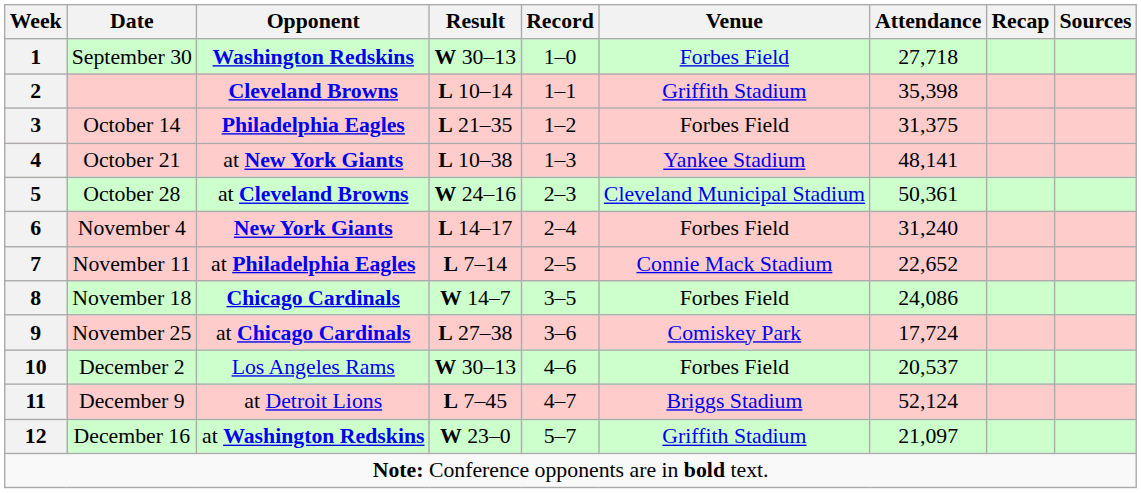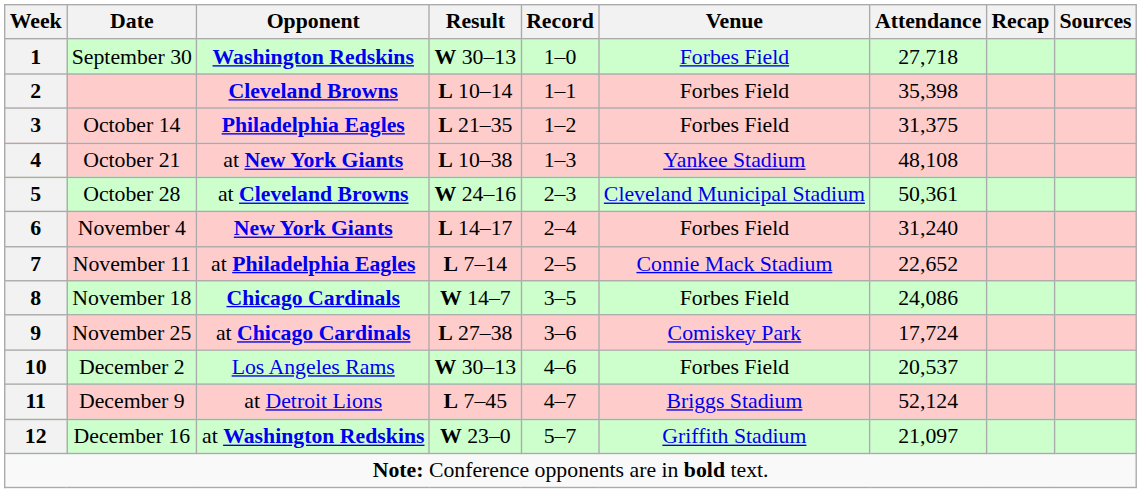(734, 90) Griffith Stadium -> (734, 90) Forbes Field
(928, 159) 48,141 -> (928, 159) 48,108
